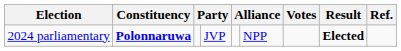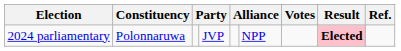(153, 35) bold -> (150, 35) normal
(343, 35) no background -> (342, 35) pink background
